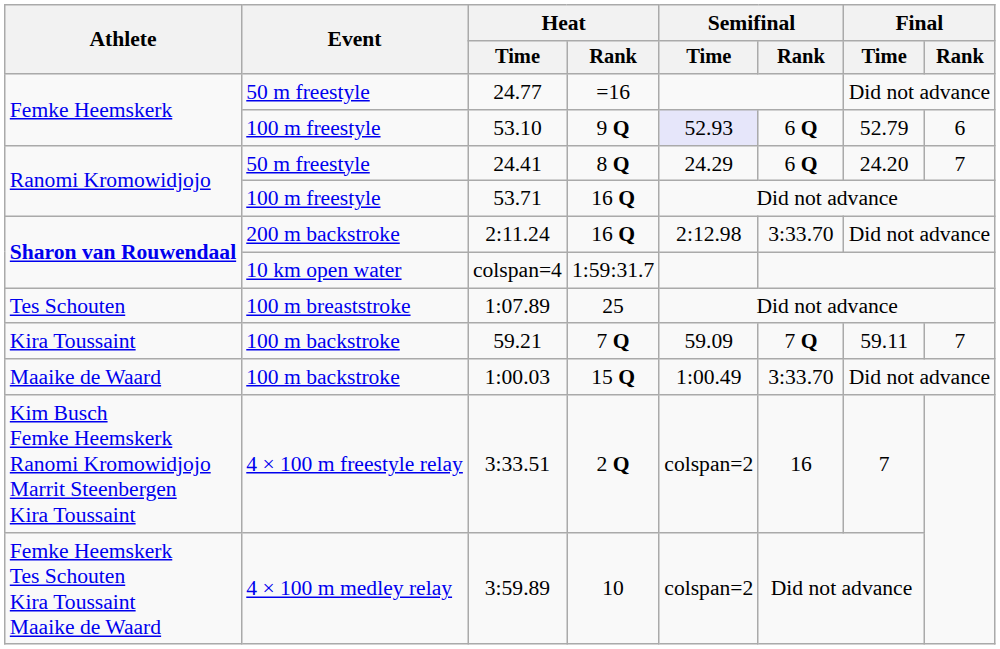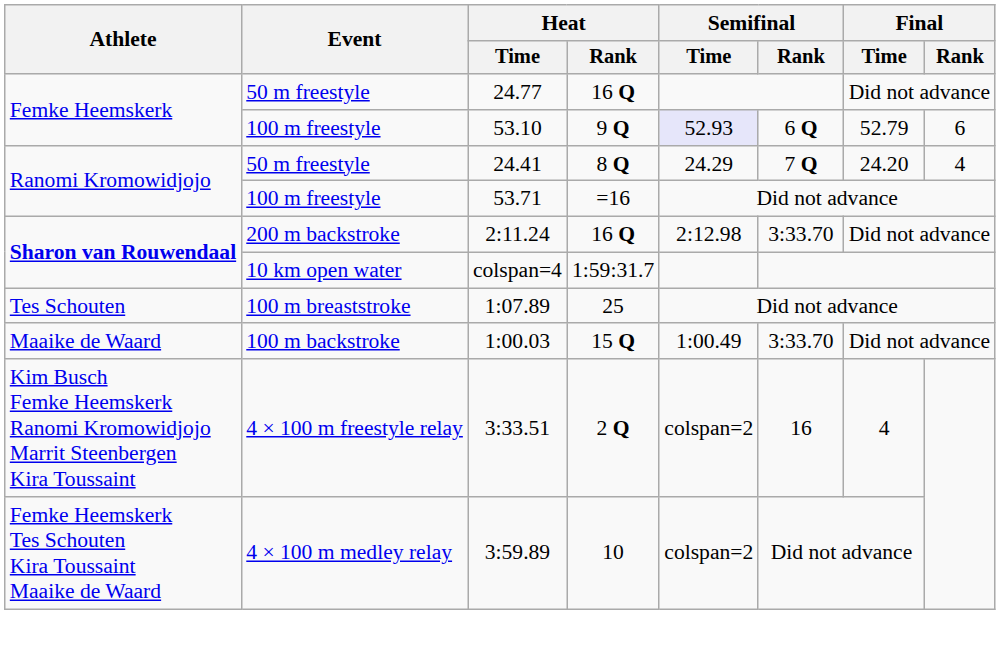(613, 92) =16 -> (613, 92) 16 Q
(801, 163) 6 Q -> (801, 163) 7 Q
(960, 163) 7 -> (960, 163) 4
(613, 198) 16 Q -> (613, 198) =16
- row: (517, 341)
(884, 463) 7 -> (884, 428) 4
